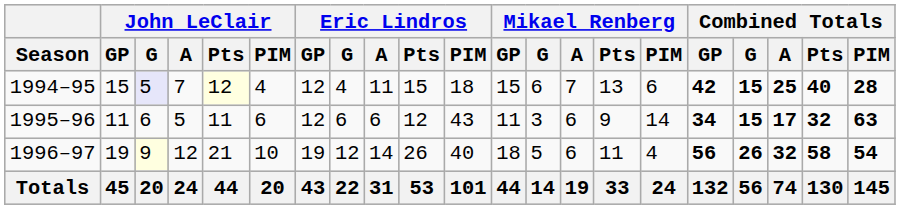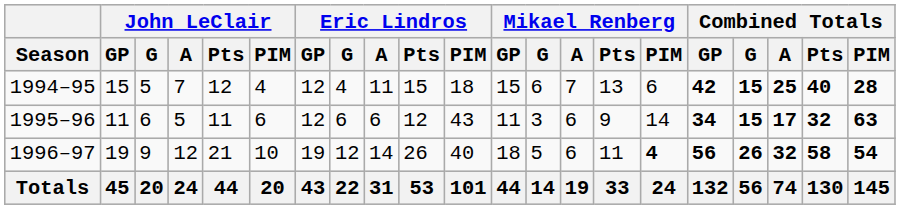(145, 88) lavender background -> (145, 88) no background
(220, 88) lightyellow background -> (220, 88) no background
(145, 154) lightyellow background -> (145, 154) no background
(652, 154) normal -> (652, 154) bold
